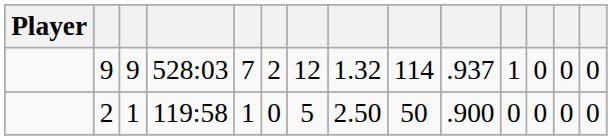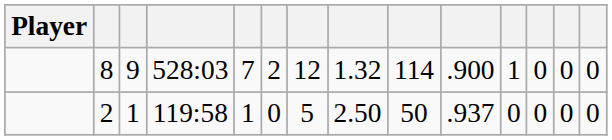(107, 69) 9 -> (107, 69) 8
(471, 69) .937 -> (471, 69) .900
(471, 112) .900 -> (471, 112) .937
